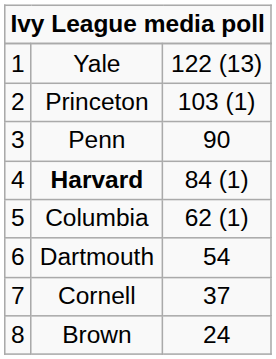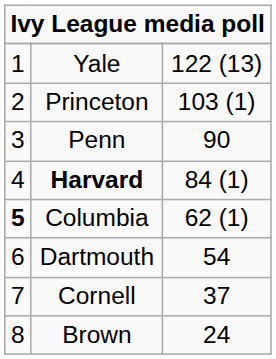(18, 218) normal -> (18, 218) bold
